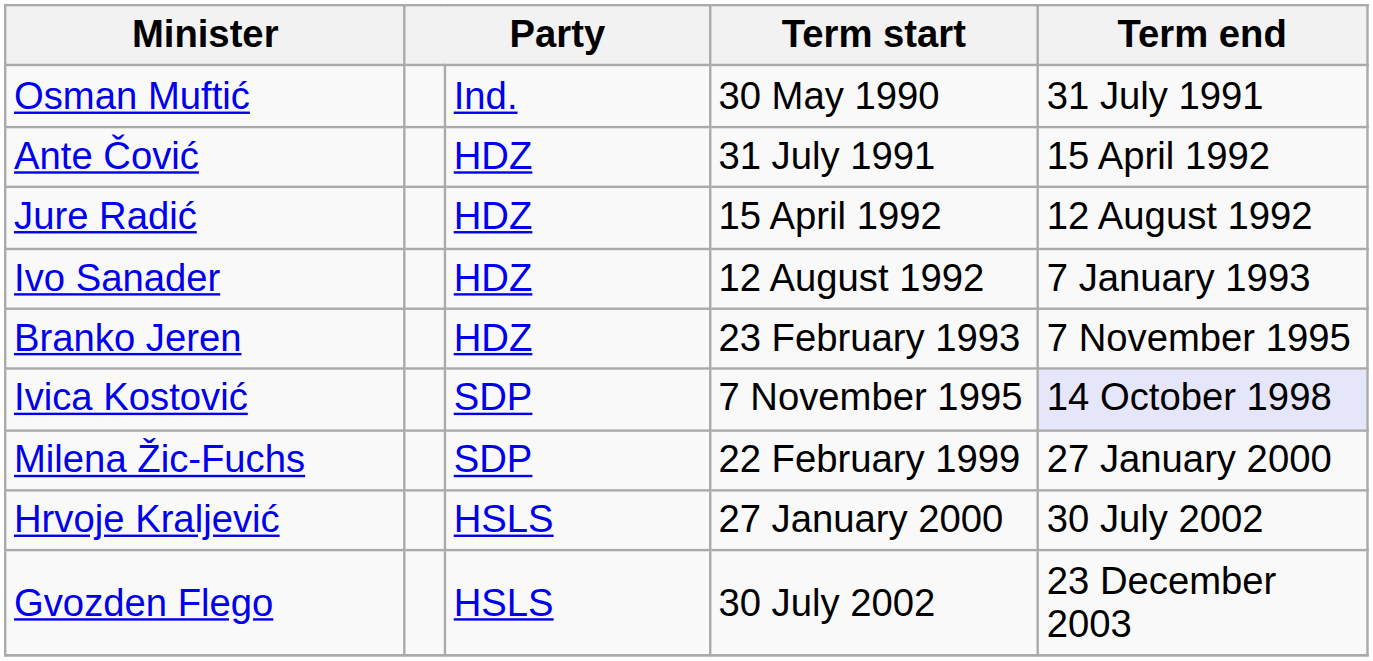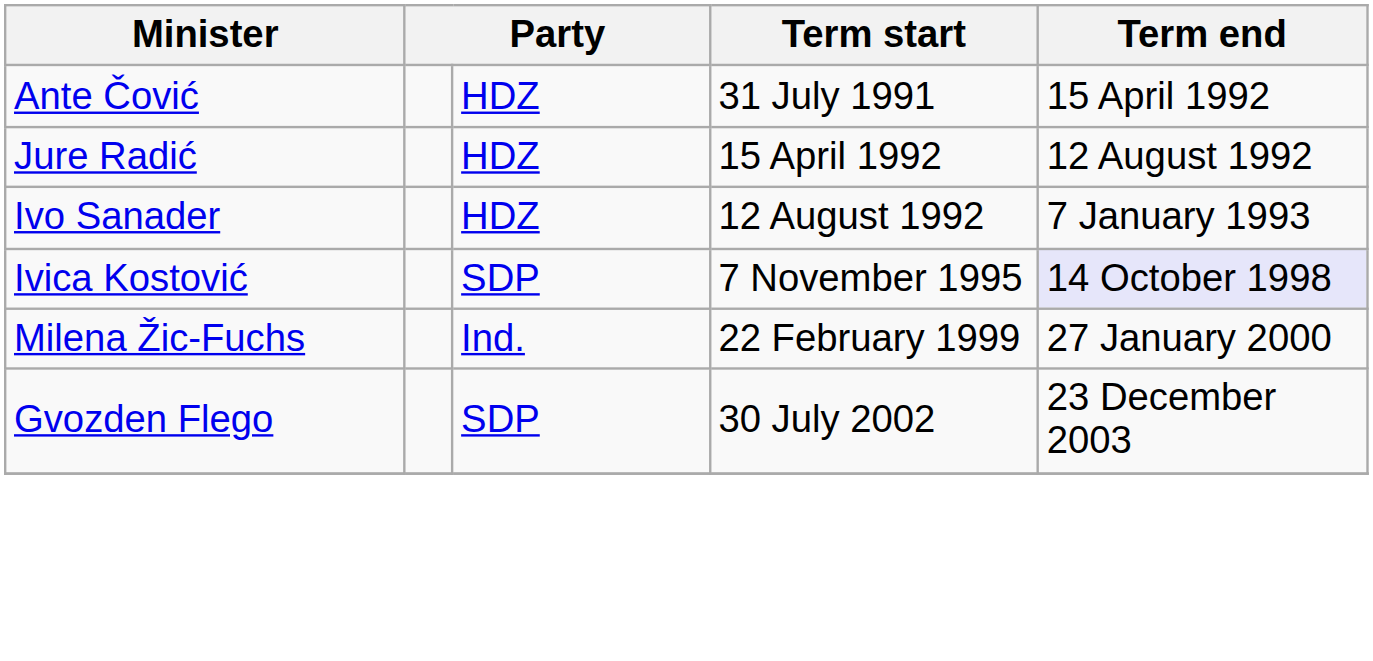- row: (132, 95)
- row: (128, 338)
(493, 459) SDP -> (493, 338) Ind.
- row: (147, 519)
(504, 602) HSLS -> (500, 420) SDP
